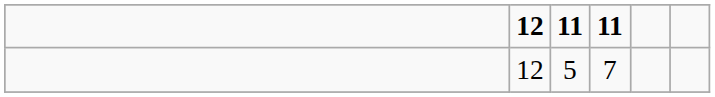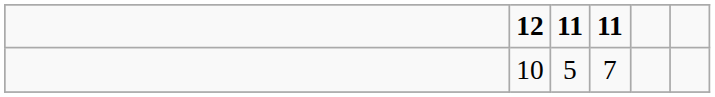(530, 69) 12 -> (530, 69) 10
